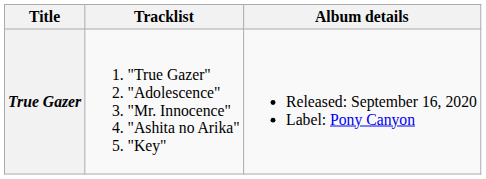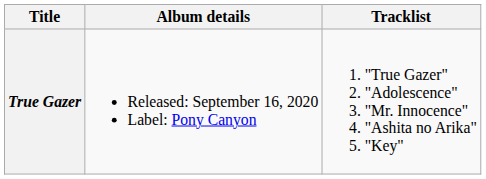columns swapped: (362, 16) <-> (164, 16)
